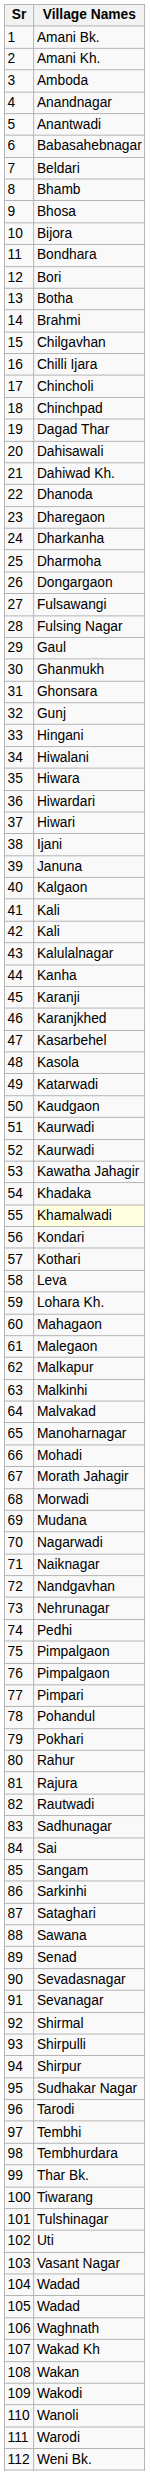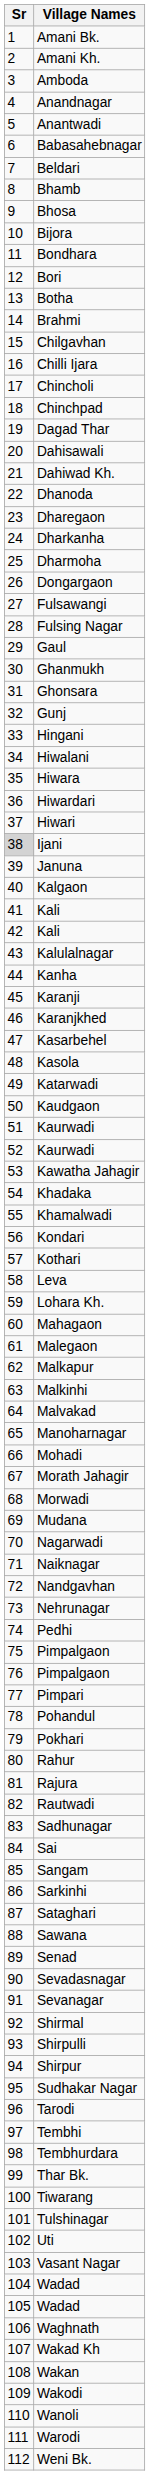(15, 844) no background -> (15, 844) lightgrey background
(74, 1215) lightyellow background -> (74, 1215) no background
